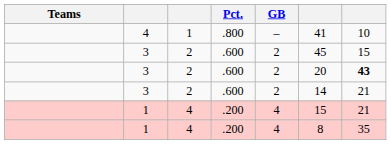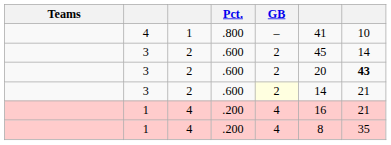(364, 52) 15 -> (364, 52) 14
(277, 91) no background -> (277, 91) lightyellow background
(320, 110) 15 -> (320, 110) 16
